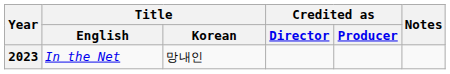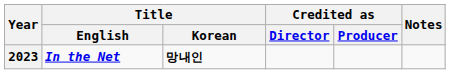(83, 57) normal -> (83, 57) bold
(185, 56) normal -> (185, 56) bold
